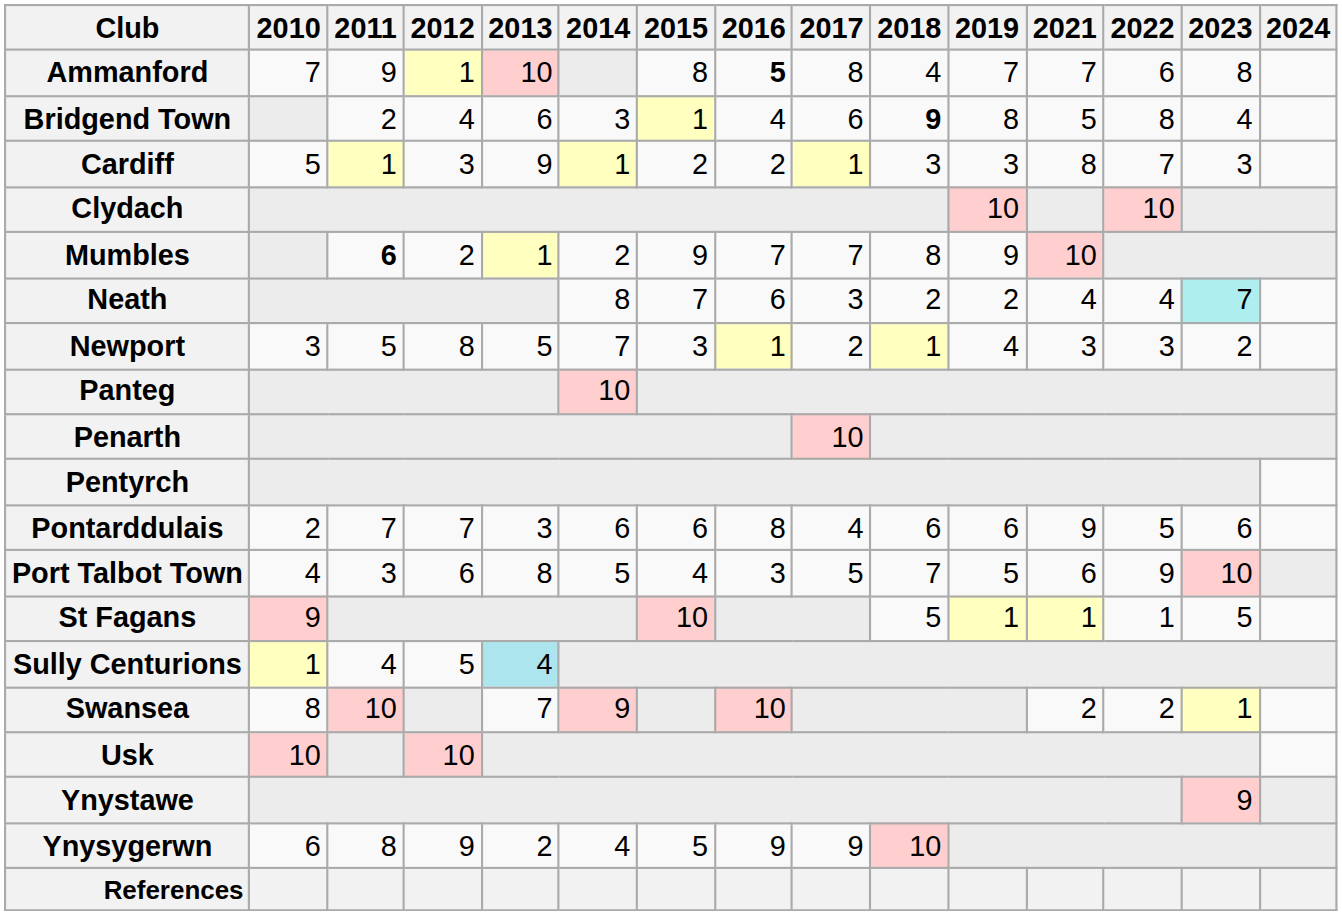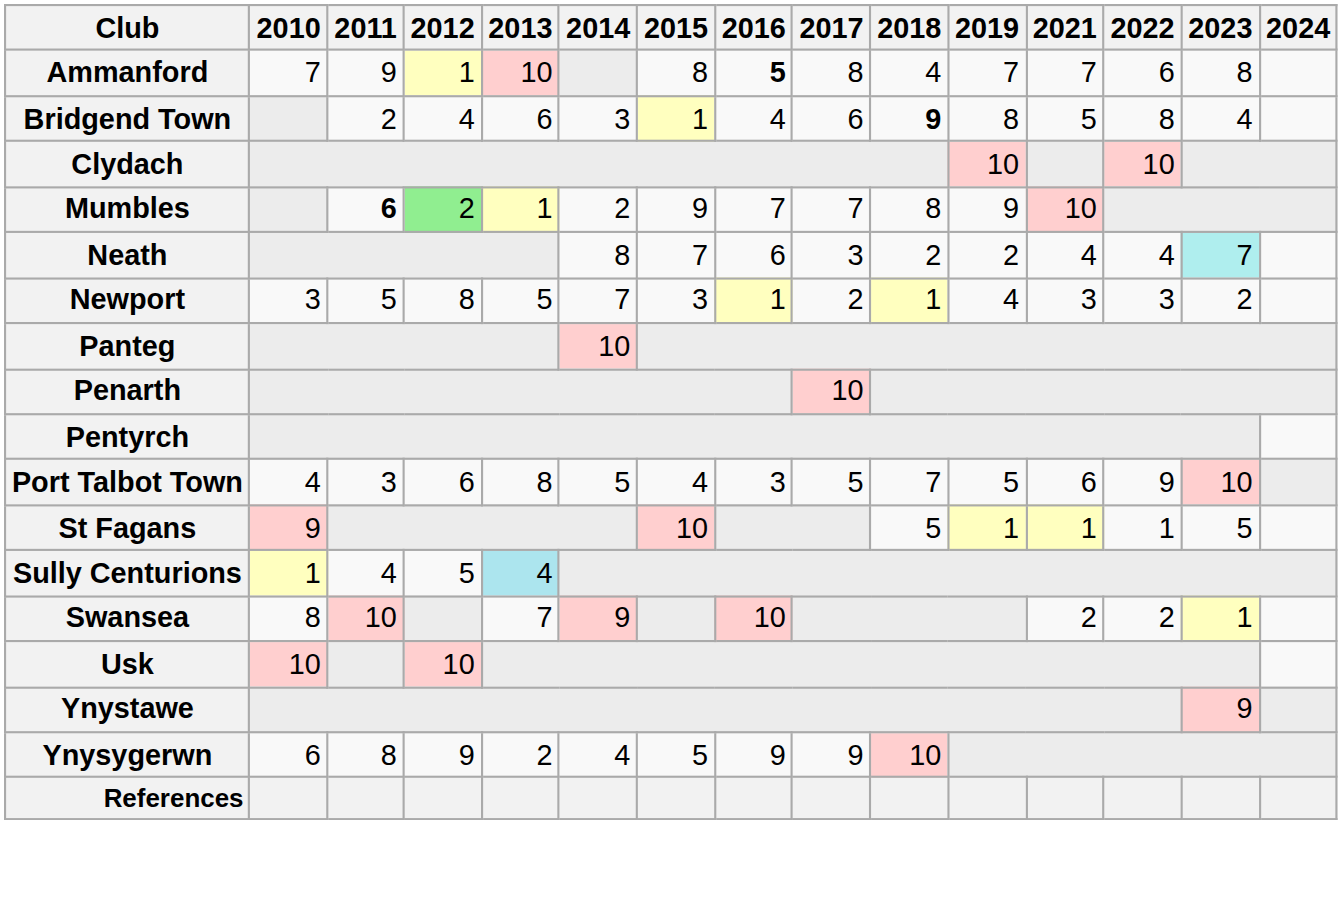- row: (127, 164)
(467, 255) no background -> (467, 209) lightgreen background
- row: (127, 527)
